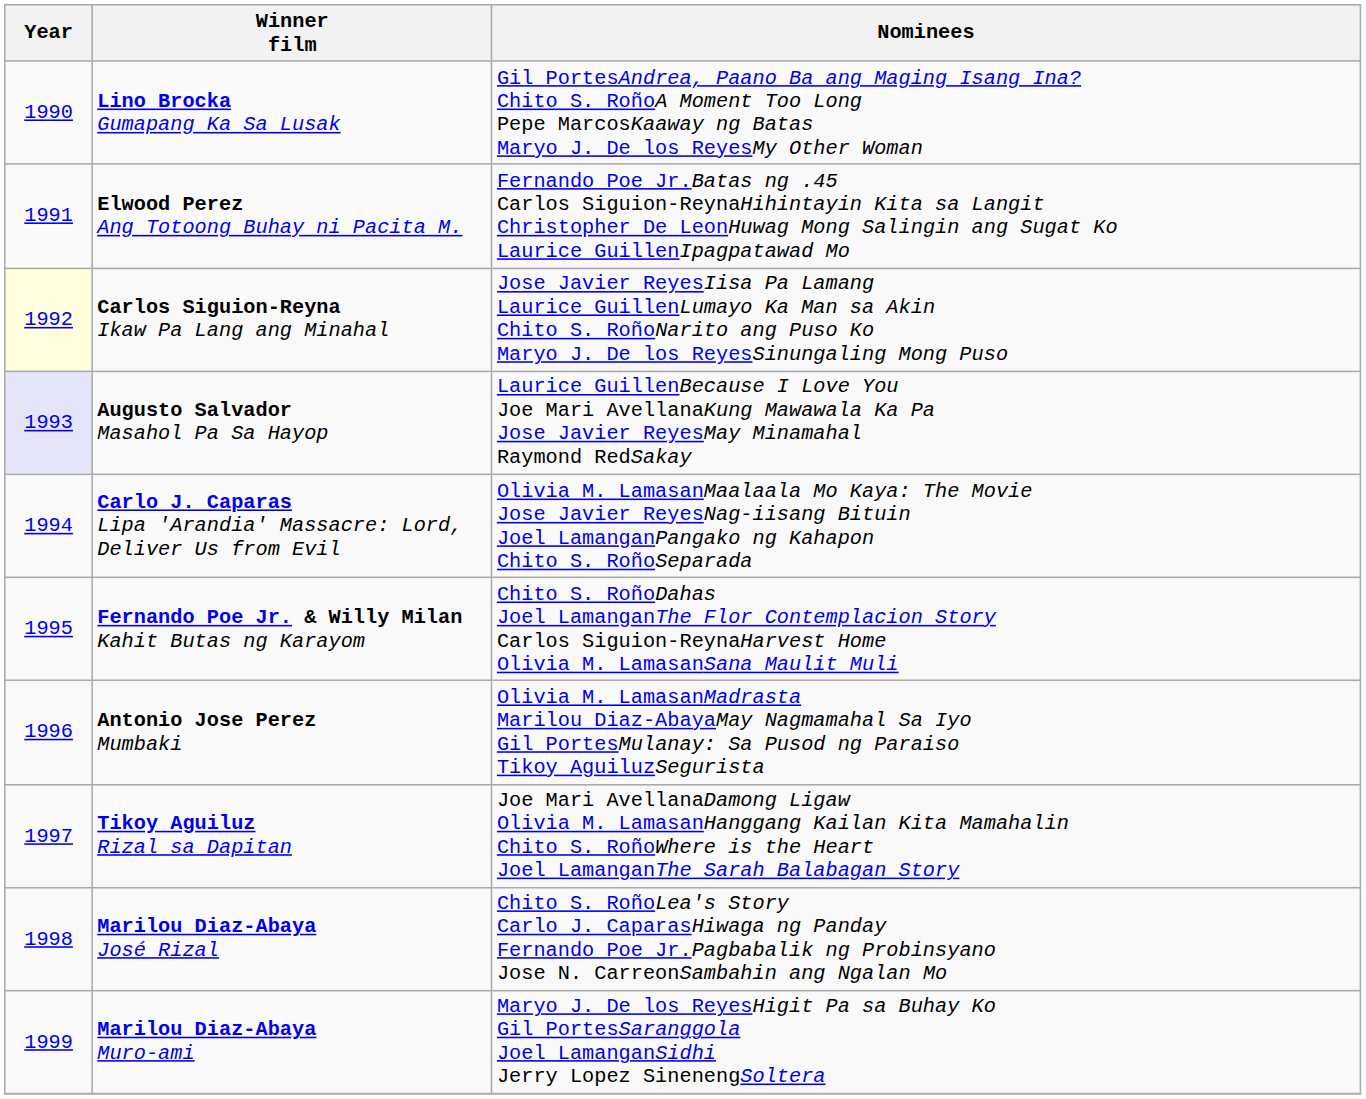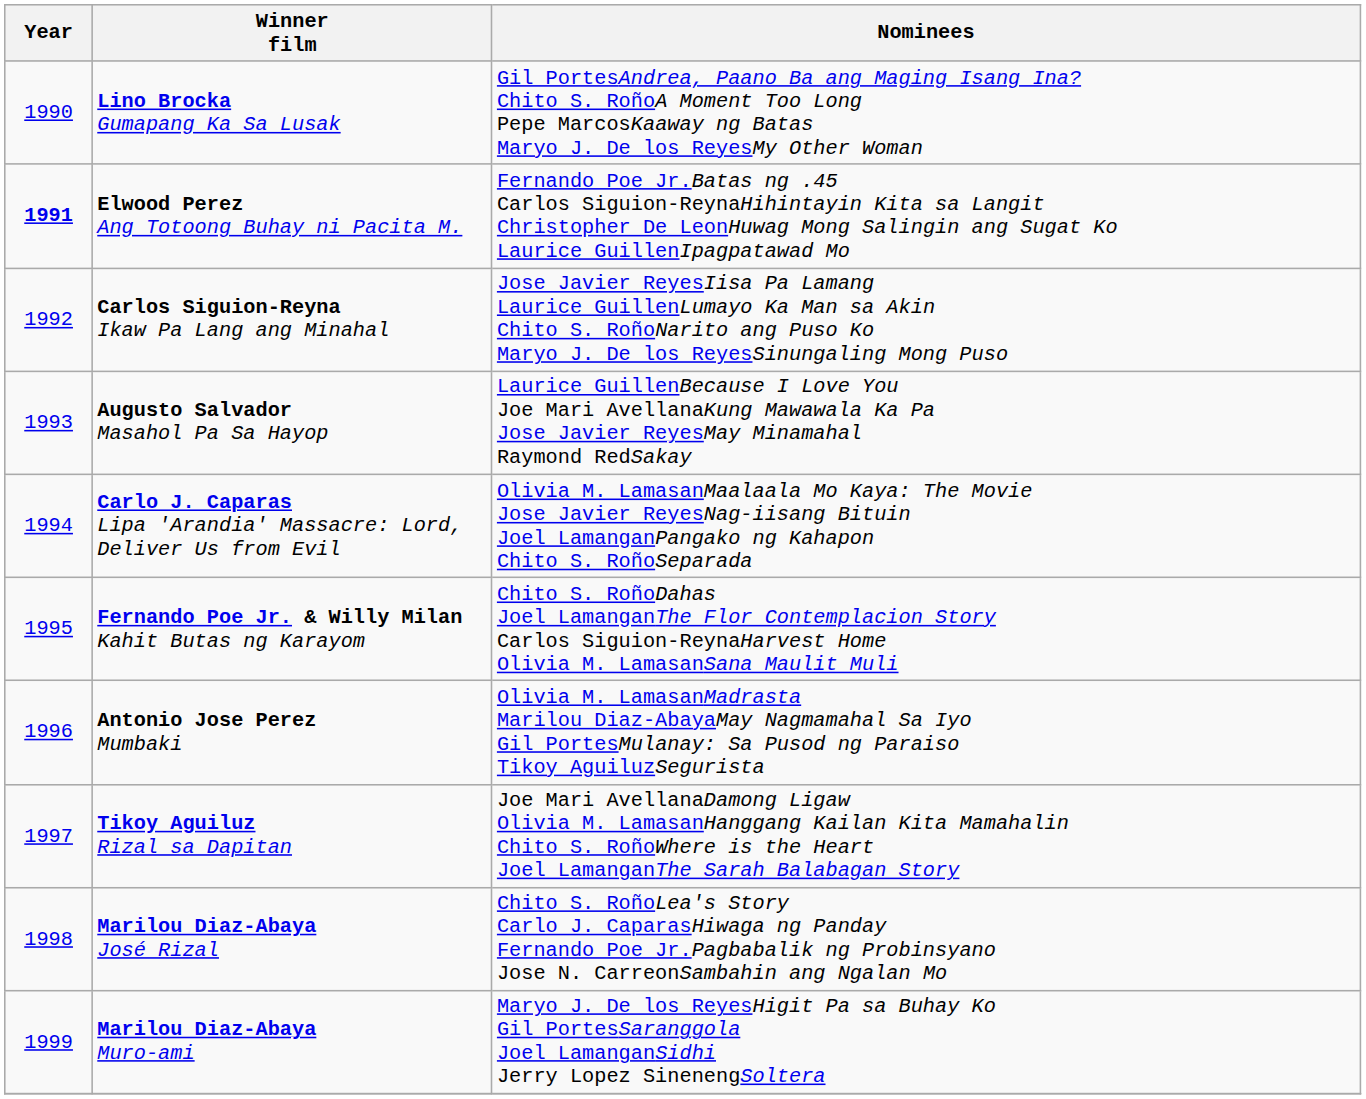(49, 216) normal -> (49, 216) bold
(49, 319) lightyellow background -> (49, 319) no background
(49, 423) lavender background -> (49, 423) no background
